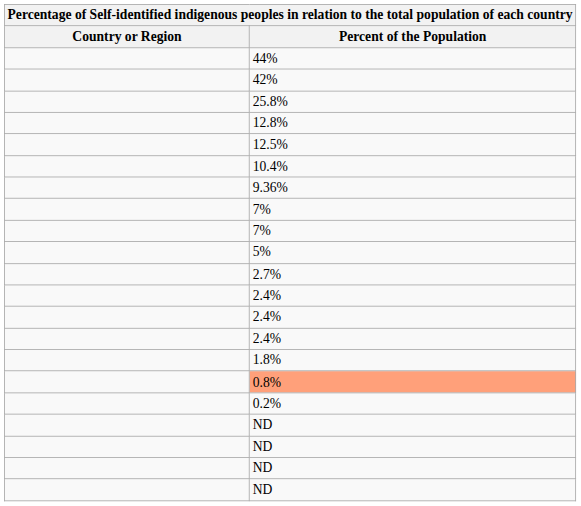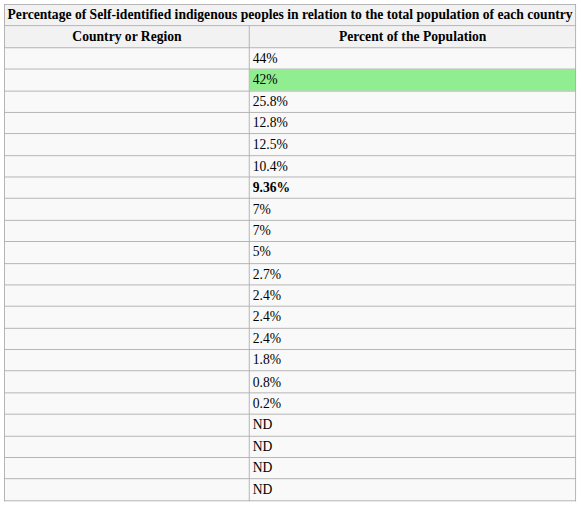(265, 79) no background -> (265, 79) lightgreen background
(270, 187) normal -> (271, 187) bold
(267, 381) lightsalmon background -> (267, 381) no background
